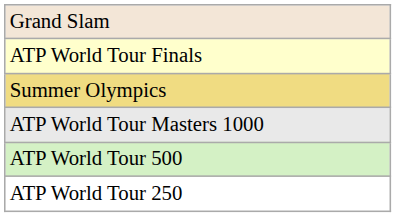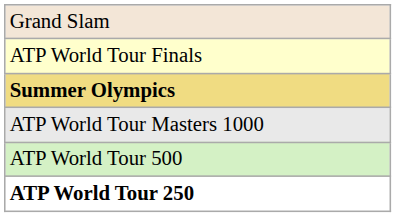(88, 89) normal -> (92, 89) bold
(96, 192) normal -> (102, 192) bold
